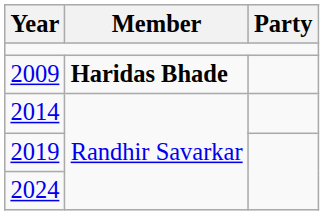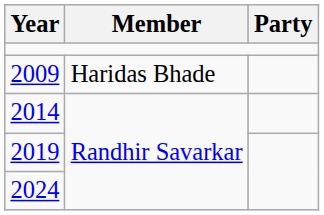(149, 74) bold -> (143, 74) normal
